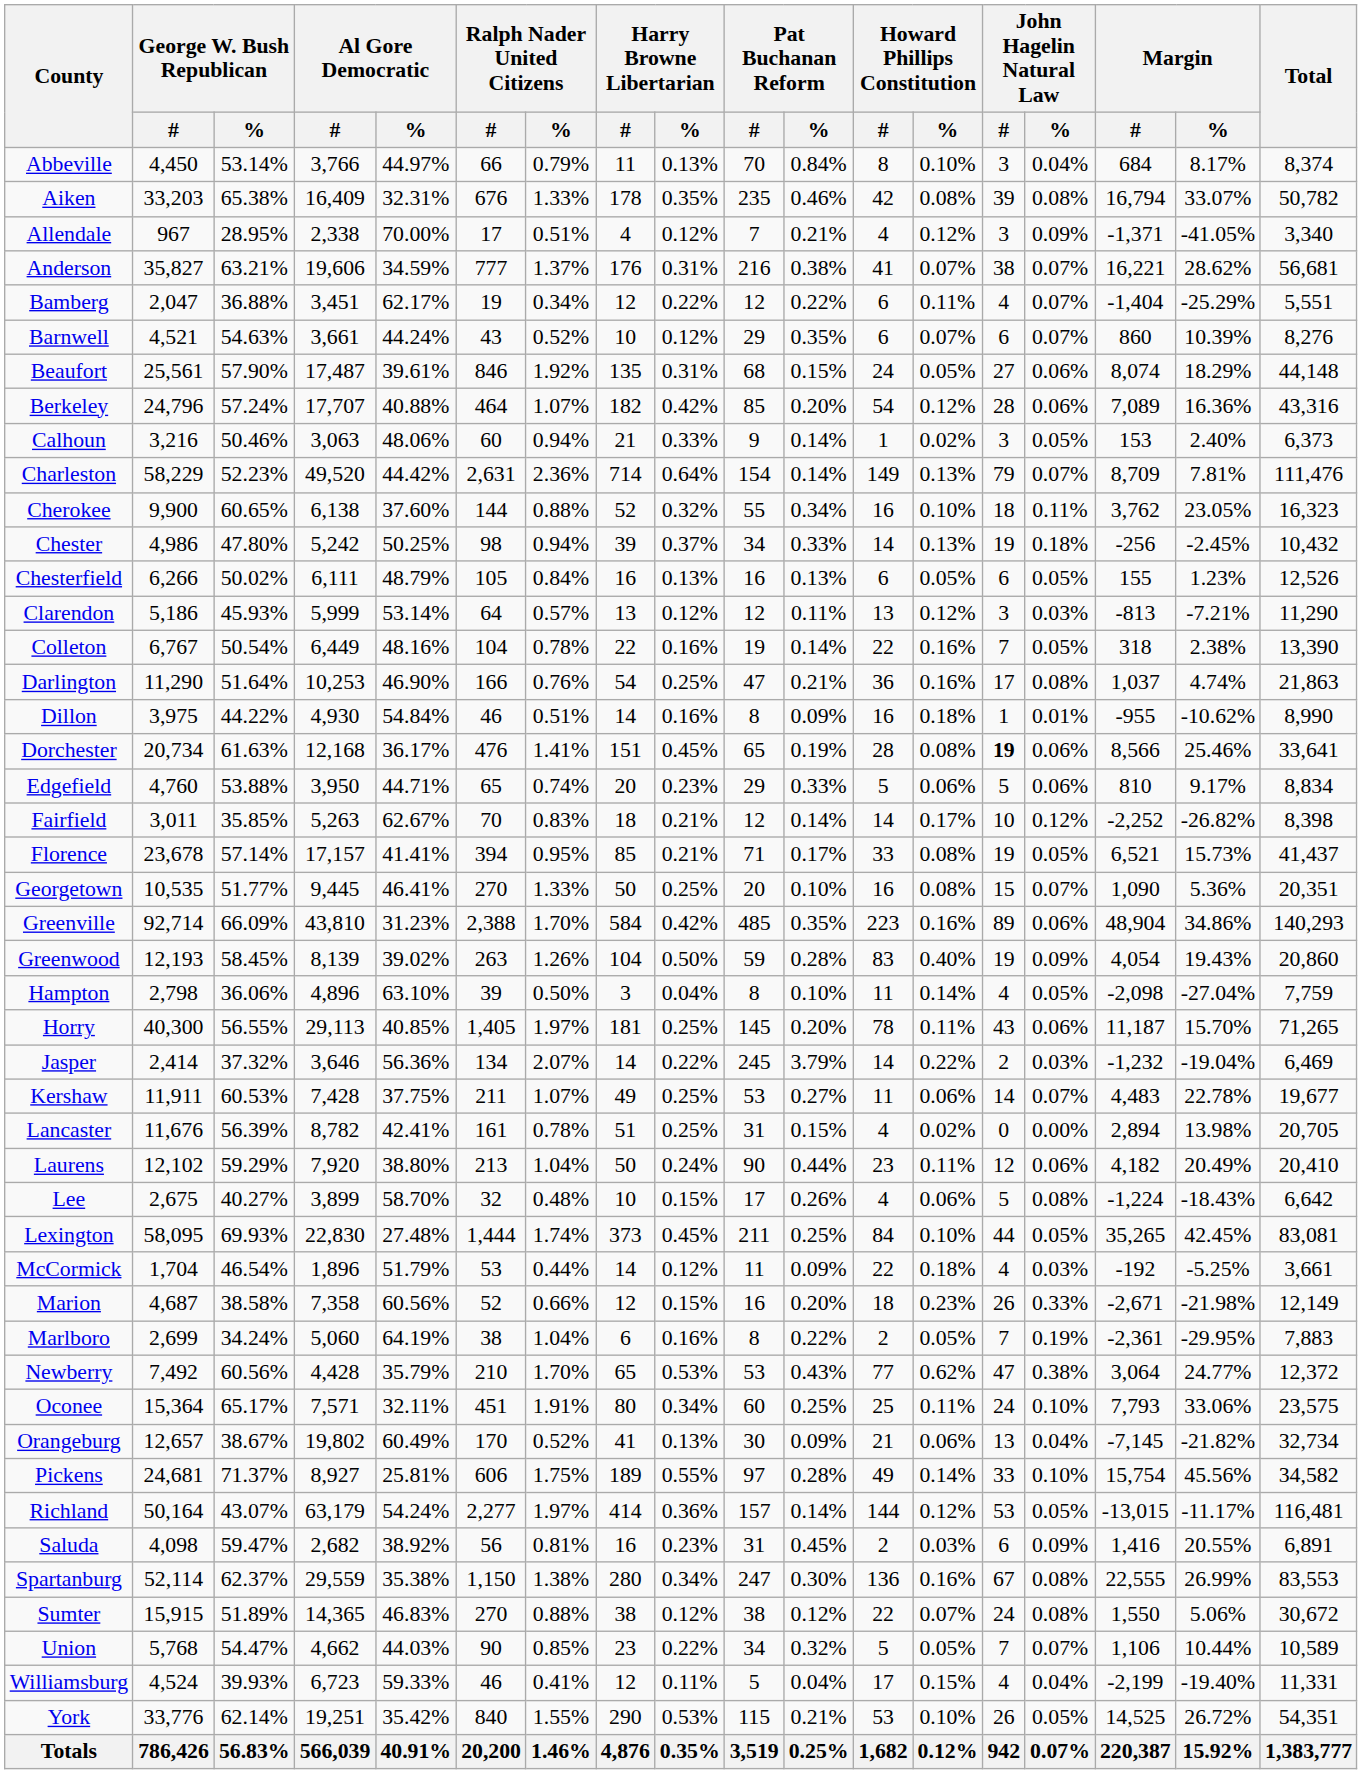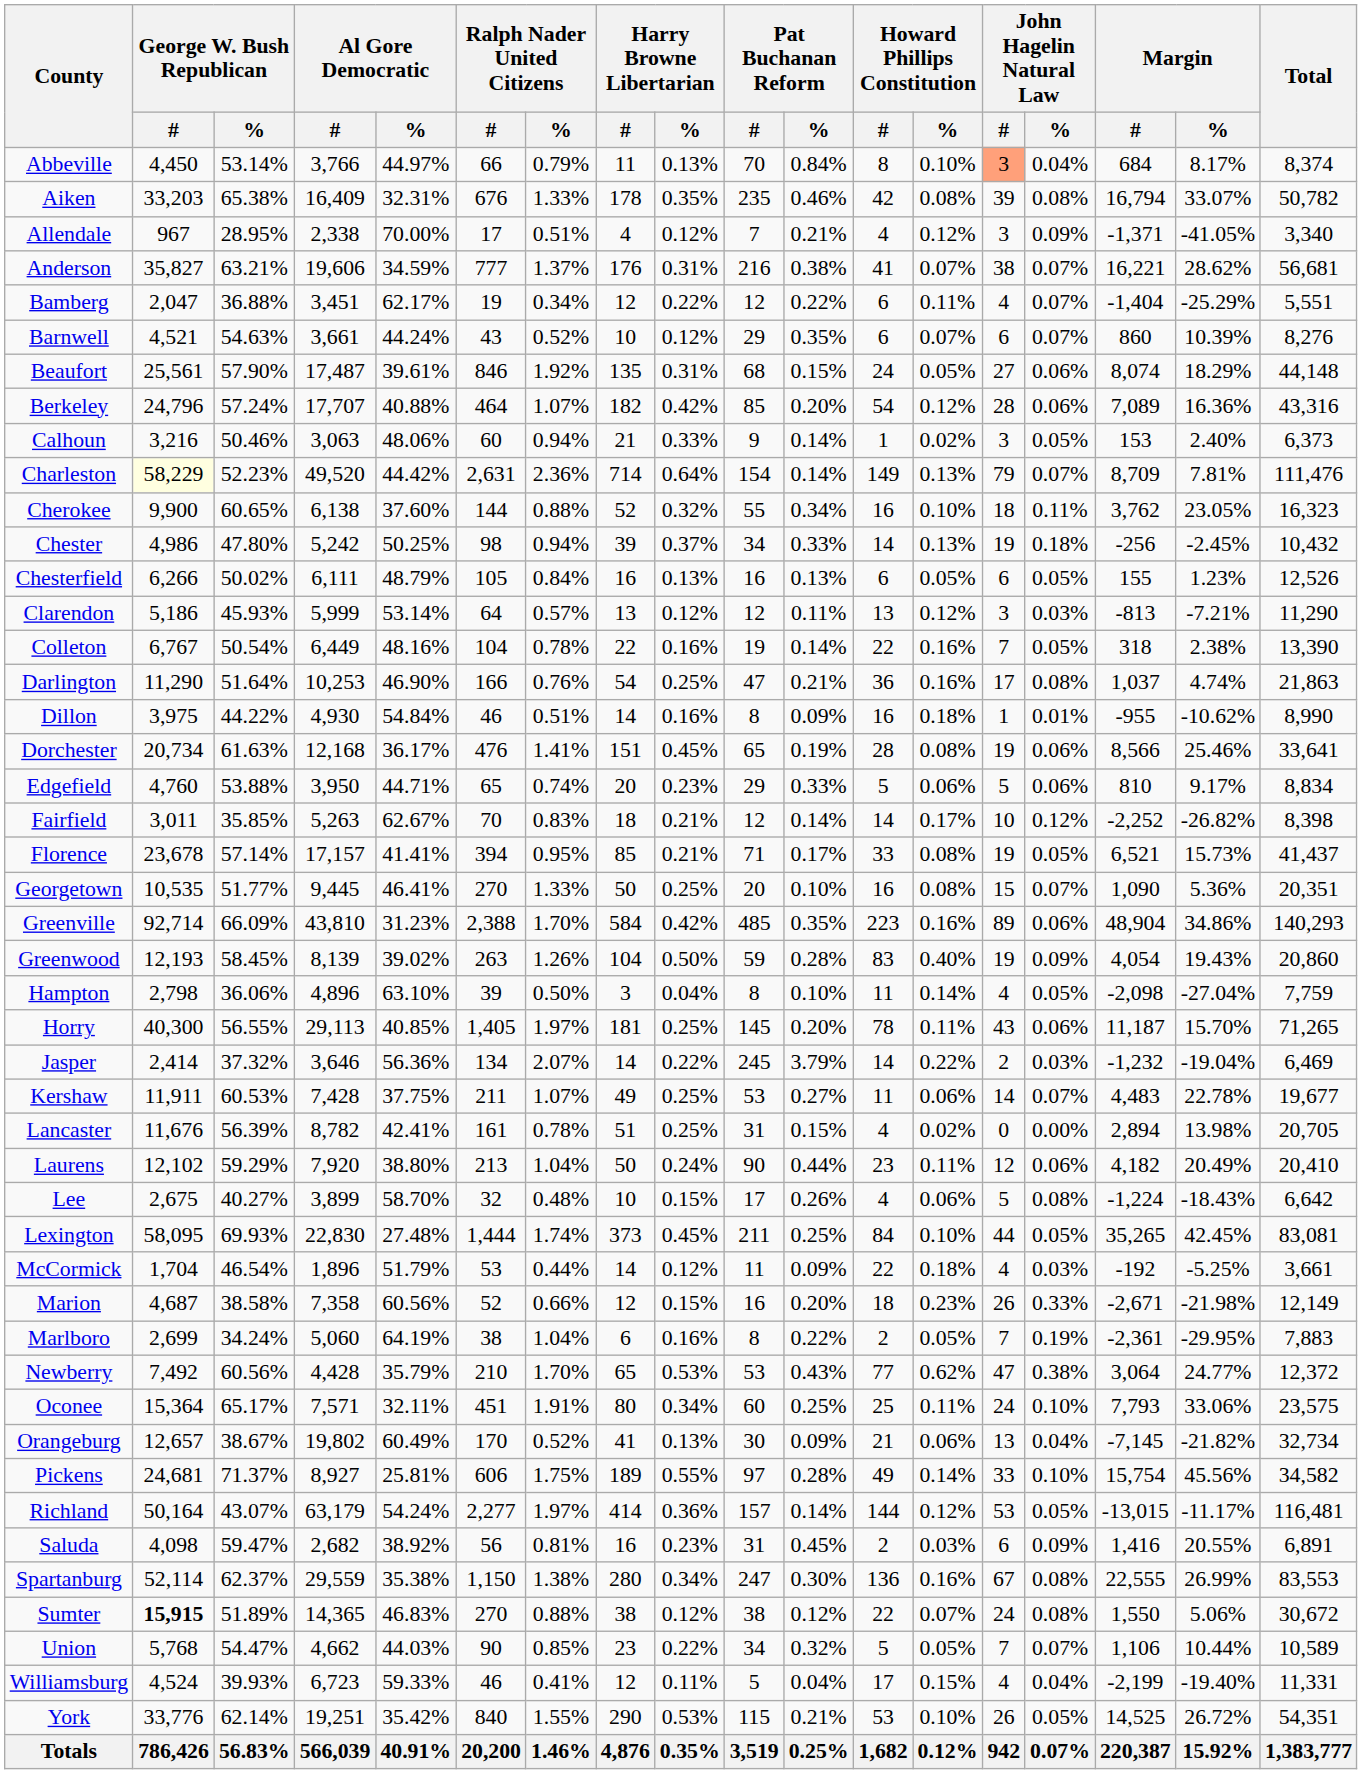(1004, 164) no background -> (1004, 164) lightsalmon background
(173, 474) no background -> (173, 474) lightyellow background
(1004, 750) bold -> (1004, 750) normal
(173, 1613) normal -> (173, 1613) bold
